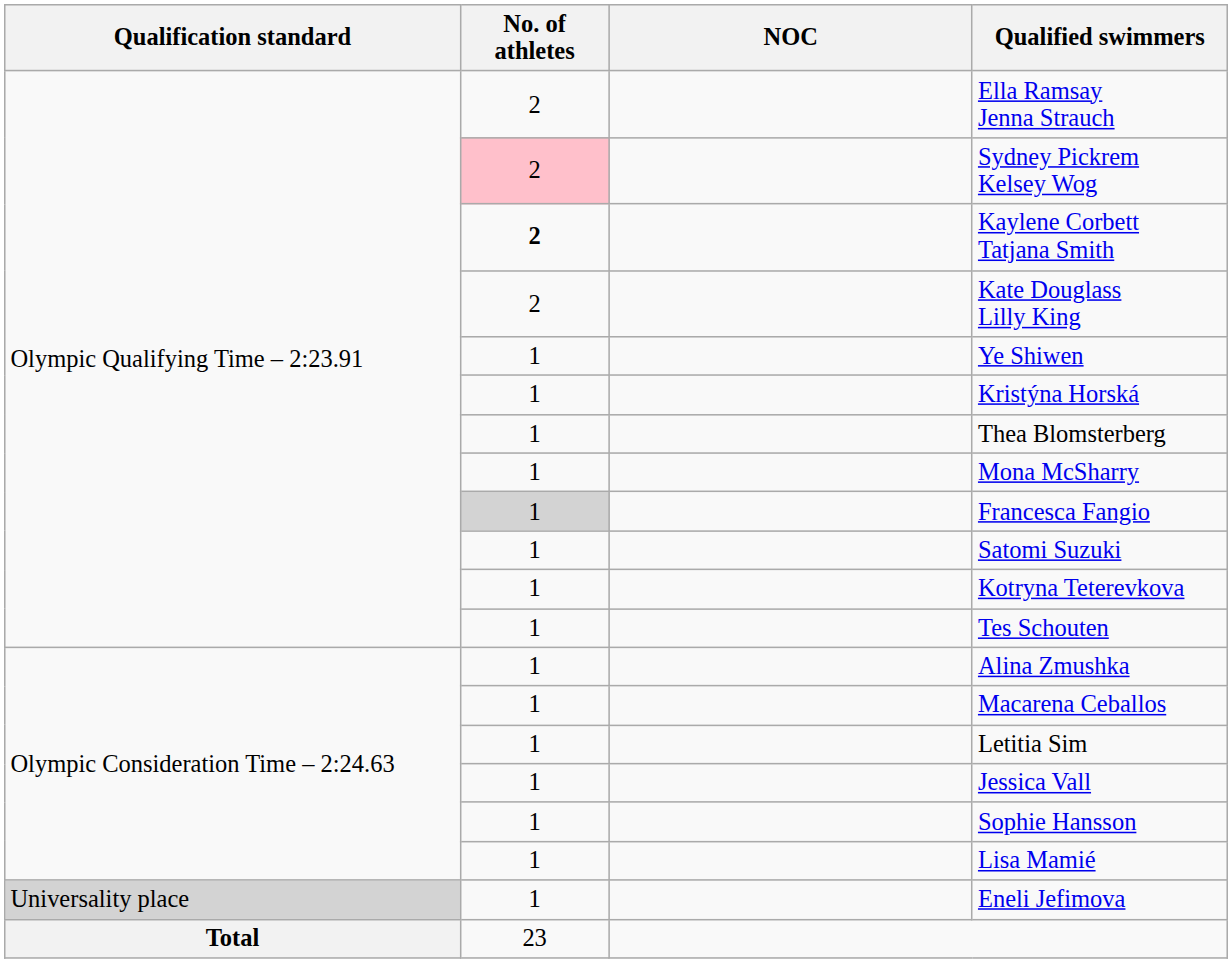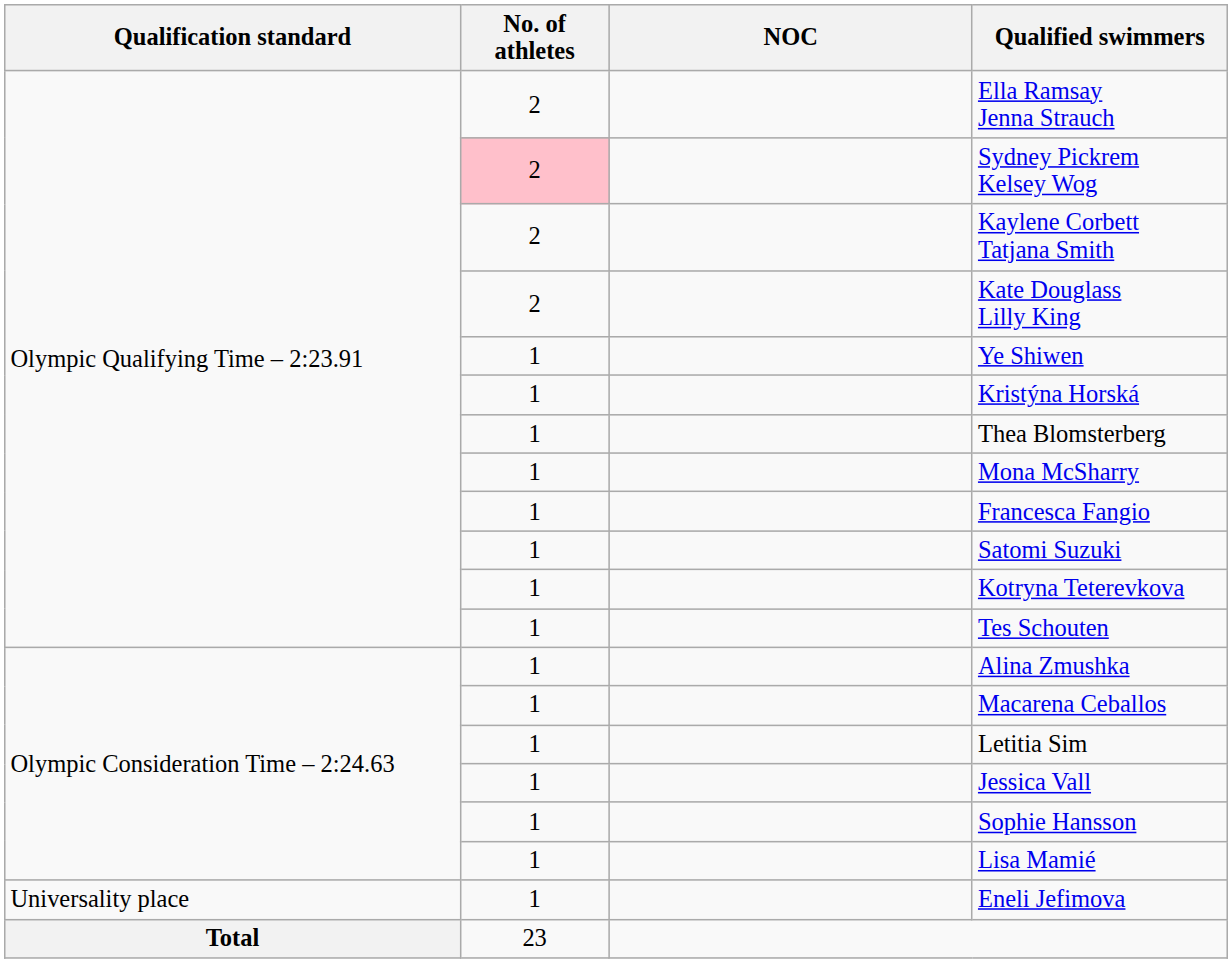(535, 236) bold -> (535, 236) normal
(535, 511) lightgrey background -> (535, 511) no background
(100, 899) lightgrey background -> (100, 899) no background
